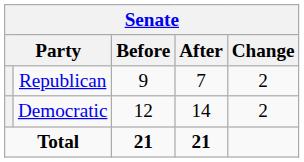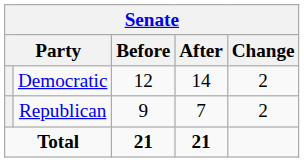rows swapped: (63, 111) <-> (63, 80)
